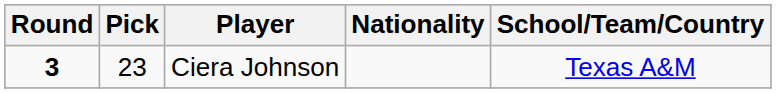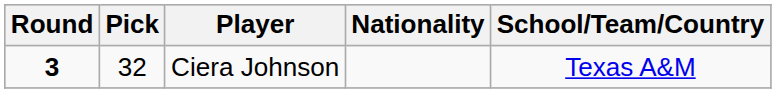(132, 66) 23 -> (132, 66) 32
